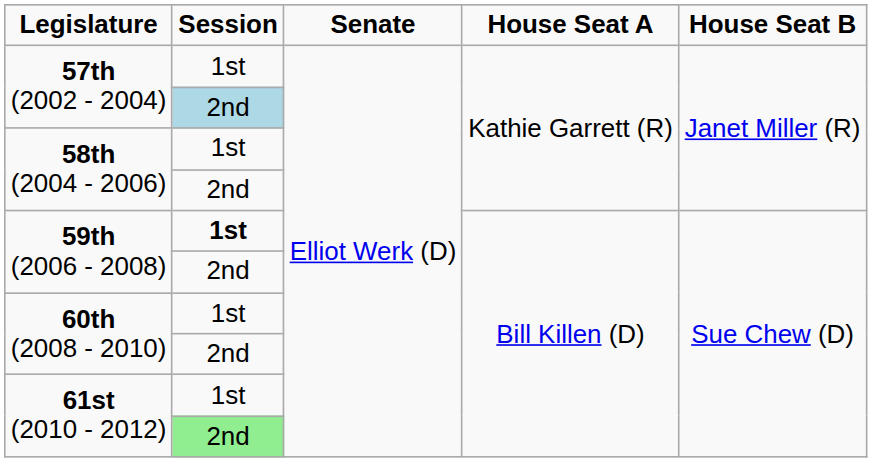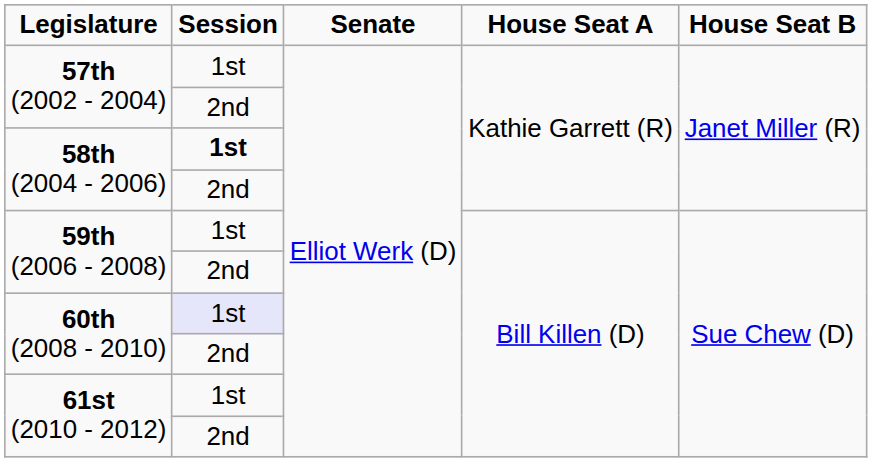(228, 107) lightblue background -> (228, 107) no background
(228, 148) normal -> (228, 148) bold
(228, 230) bold -> (228, 230) normal
(228, 312) no background -> (228, 312) lavender background
(228, 436) lightgreen background -> (228, 436) no background
